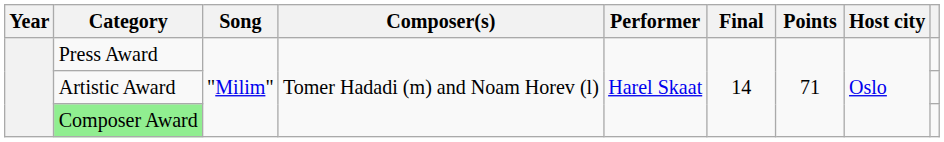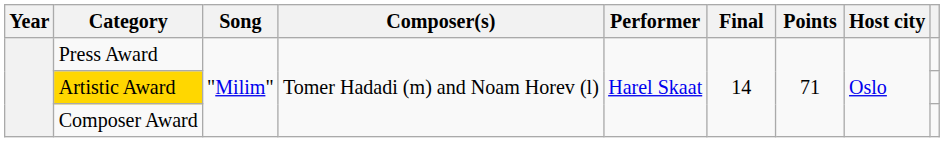(117, 87) no background -> (117, 87) gold background
(128, 120) lightgreen background -> (128, 120) no background
